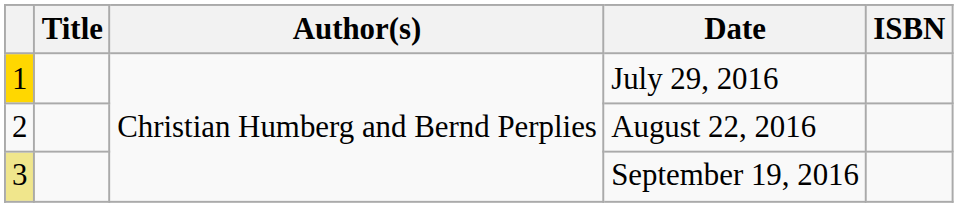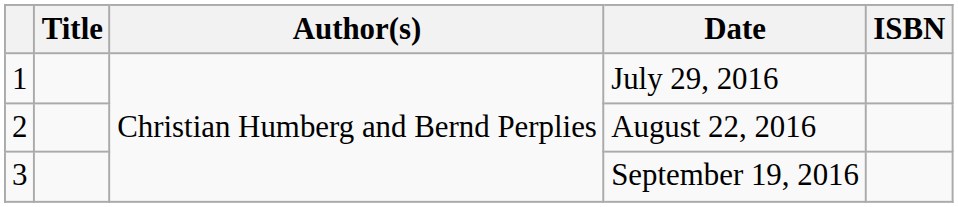(20, 77) gold background -> (20, 77) no background
(20, 175) khaki background -> (20, 175) no background
